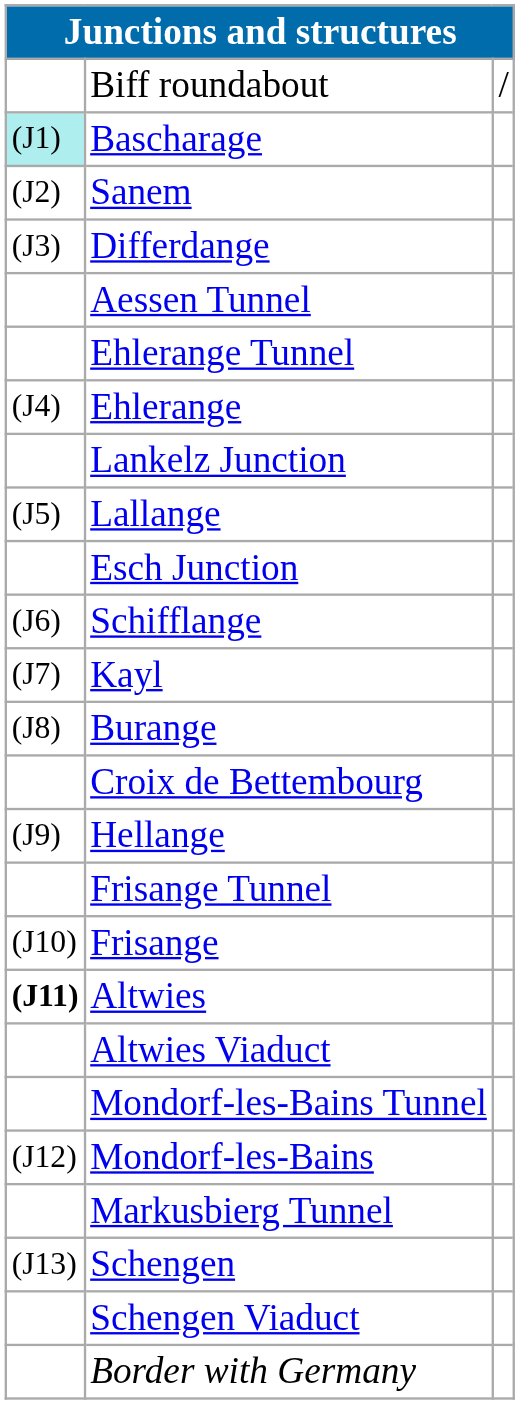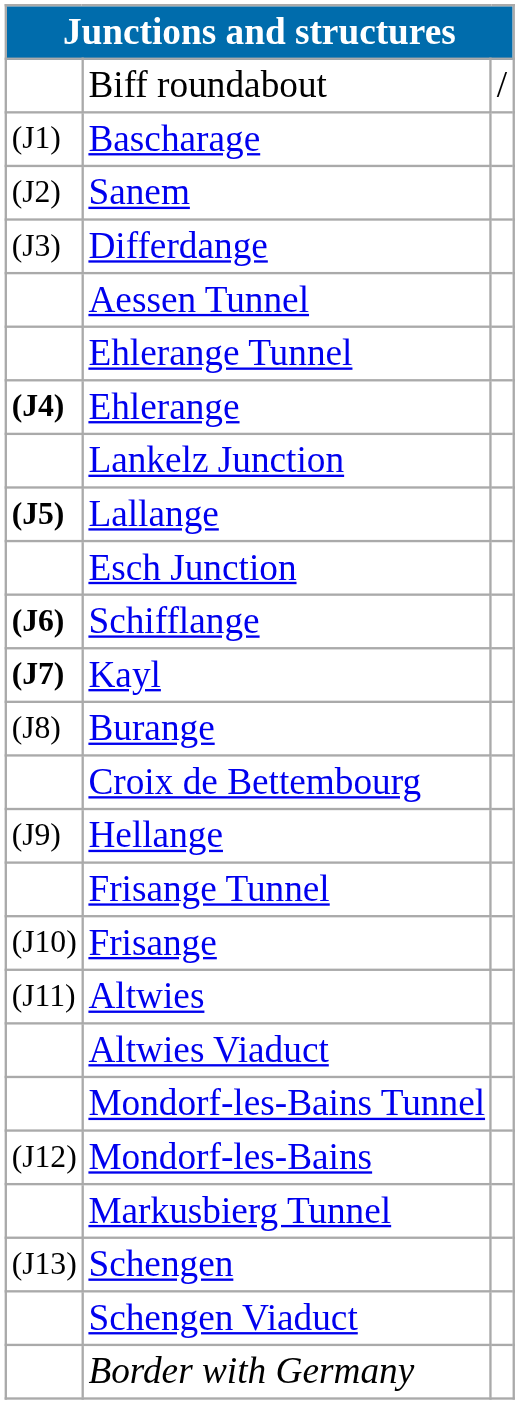(36, 138) paleturquoise background -> (36, 138) no background
(36, 406) normal -> (38, 406) bold
(36, 513) normal -> (38, 513) bold
(36, 620) normal -> (38, 620) bold
(36, 674) normal -> (38, 674) bold
(45, 995) bold -> (44, 995) normal
